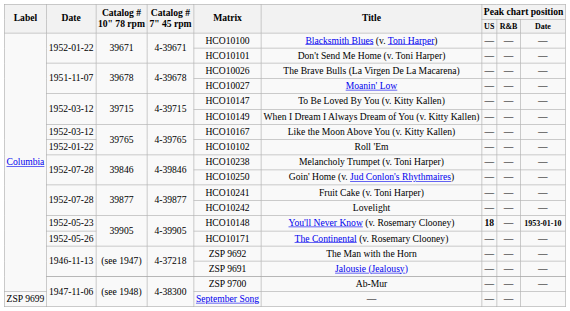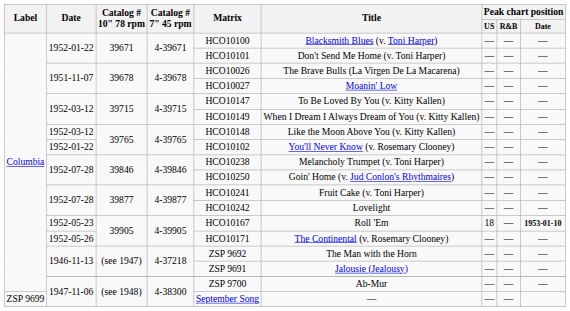(228, 132) HCO10167 -> (228, 132) HCO10148
(371, 147) Roll 'Em -> (371, 147) You'll Never Know (v. Rosemary Clooney)
(228, 223) HCO10148 -> (228, 223) HCO10167
(371, 223) You'll Never Know (v. Rosemary Clooney) -> (371, 223) Roll 'Em
(489, 223) bold -> (489, 223) normal
